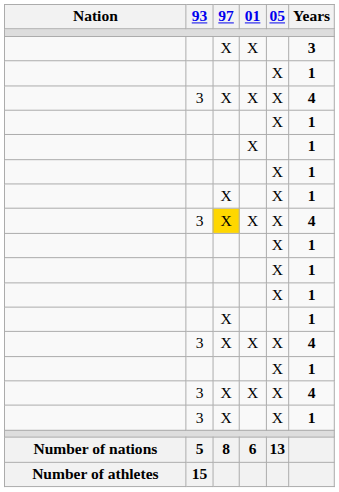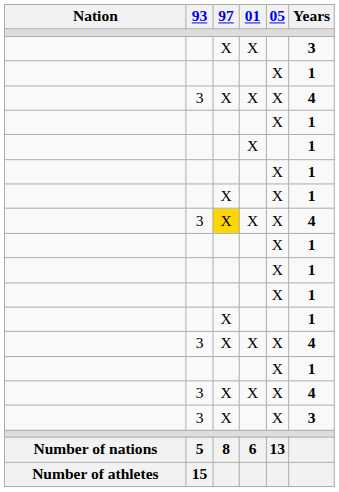(312, 417) 1 -> (312, 417) 3
